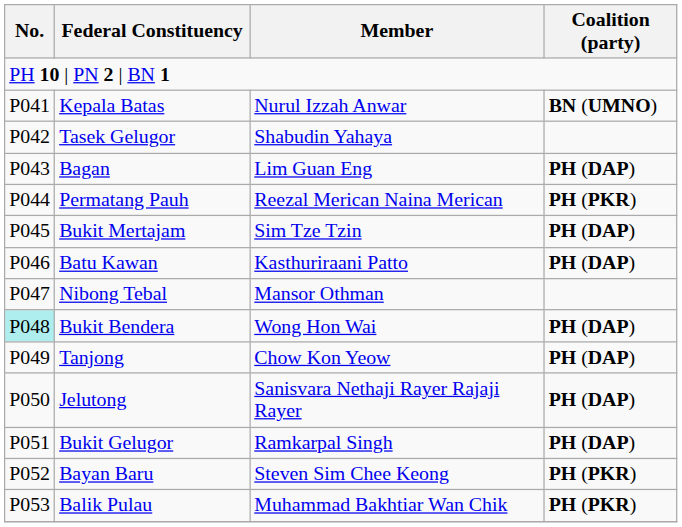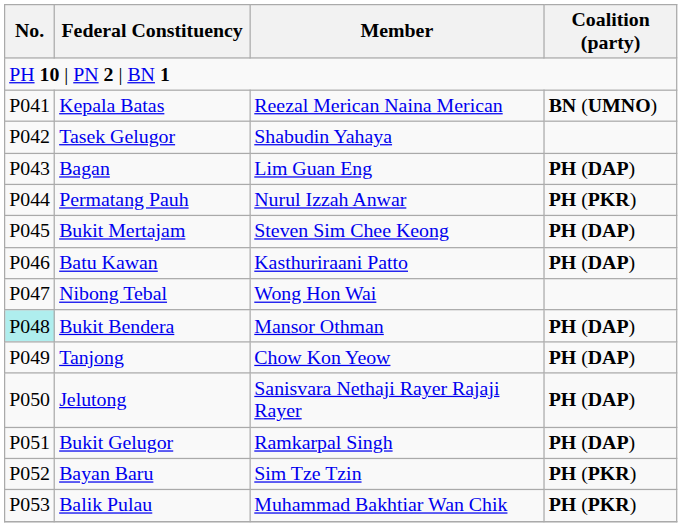(330, 105) Nurul Izzah Anwar -> (378, 105) Reezal Merican Naina Merican
(378, 199) Reezal Merican Naina Merican -> (330, 199) Nurul Izzah Anwar
(308, 231) Sim Tze Tzin -> (352, 231) Steven Sim Chee Keong
(319, 294) Mansor Othman -> (315, 294) Wong Hon Wai
(315, 325) Wong Hon Wai -> (319, 325) Mansor Othman
(352, 473) Steven Sim Chee Keong -> (308, 473) Sim Tze Tzin
